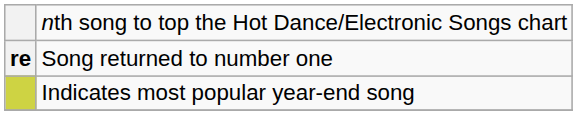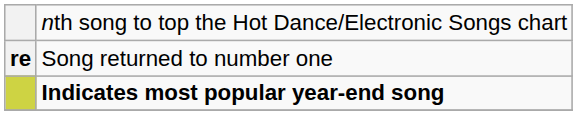(228, 93) normal -> (243, 93) bold
